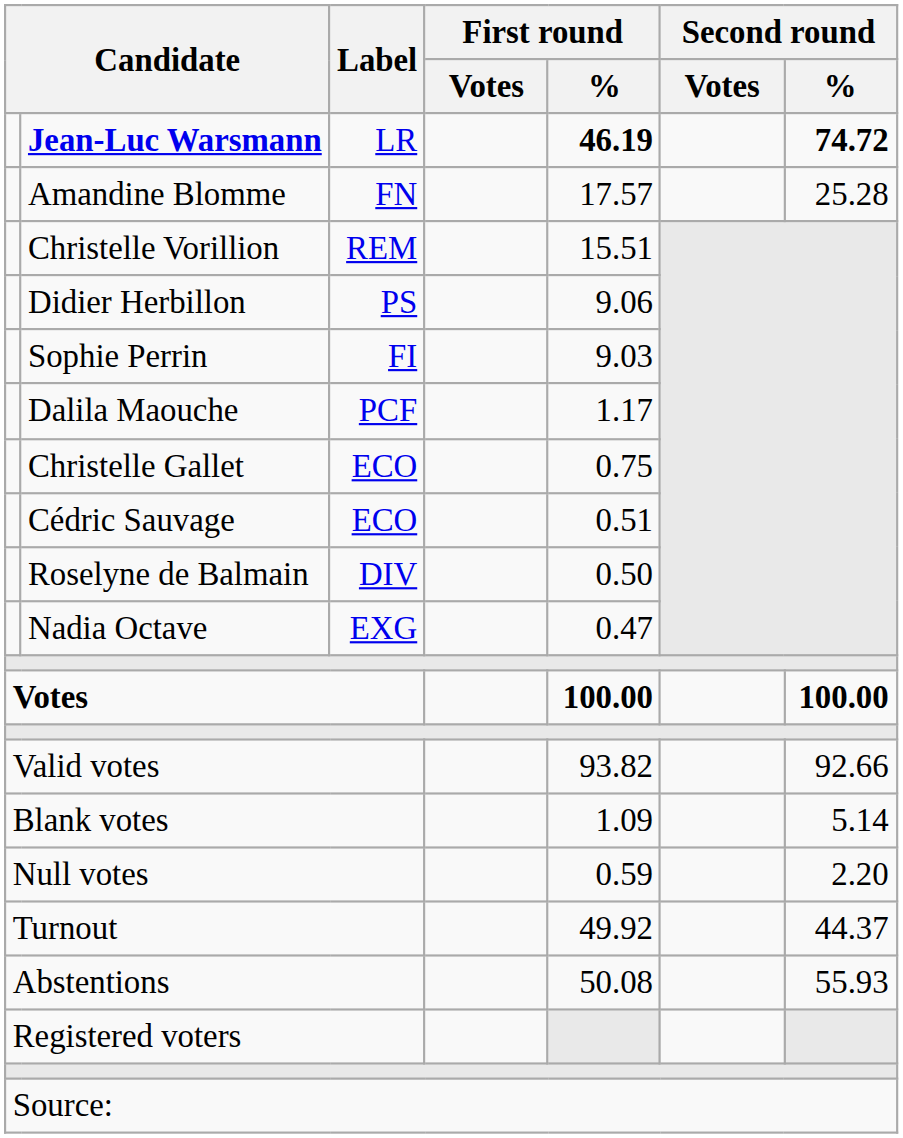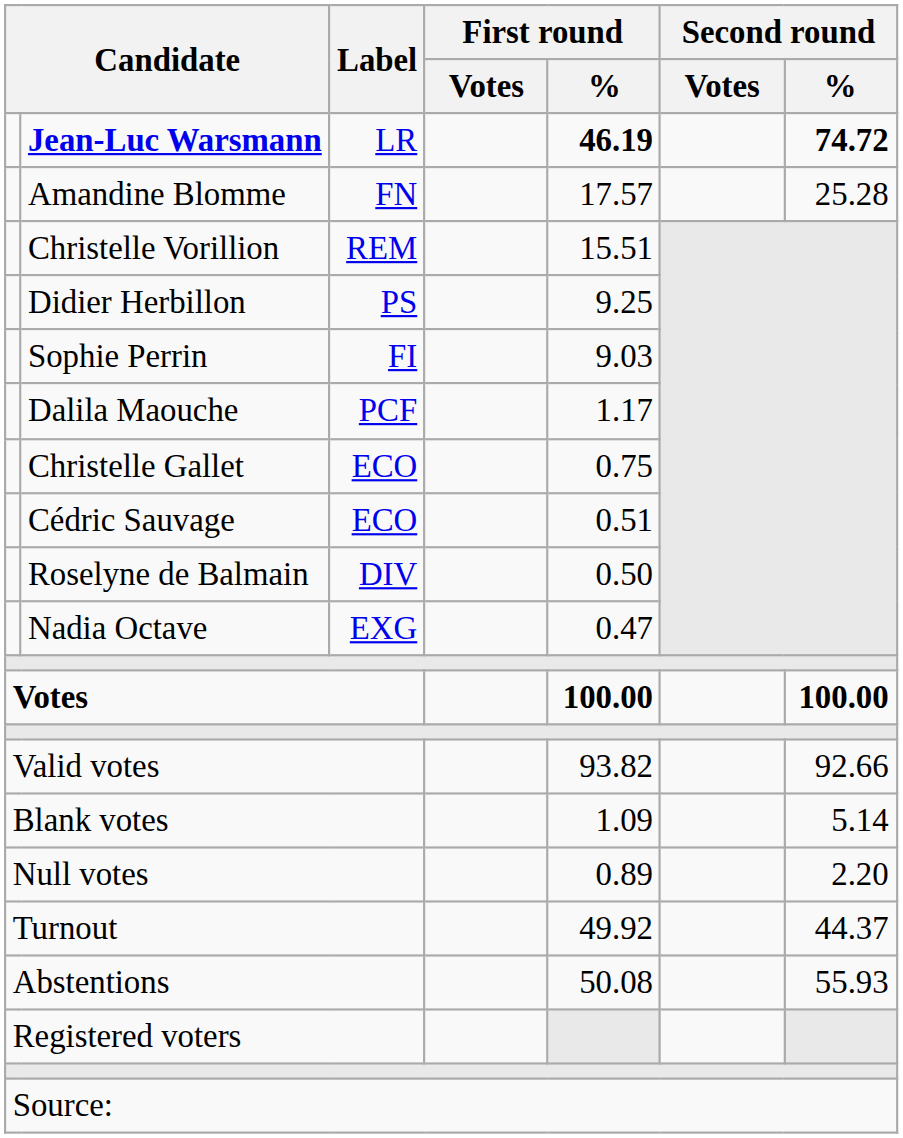(624, 302) 9.06 -> (624, 302) 9.25
(624, 874) 0.59 -> (624, 874) 0.89
